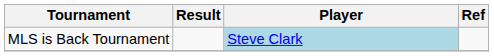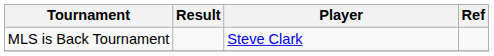(265, 39) lightblue background -> (265, 39) no background
